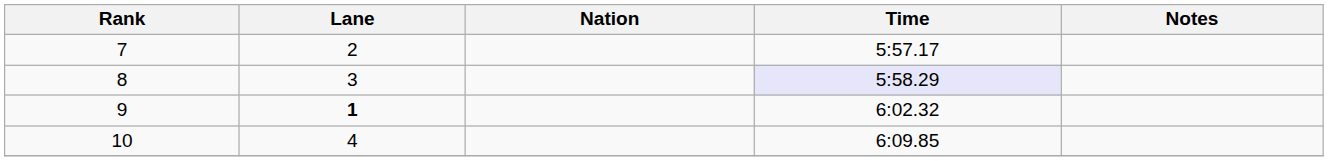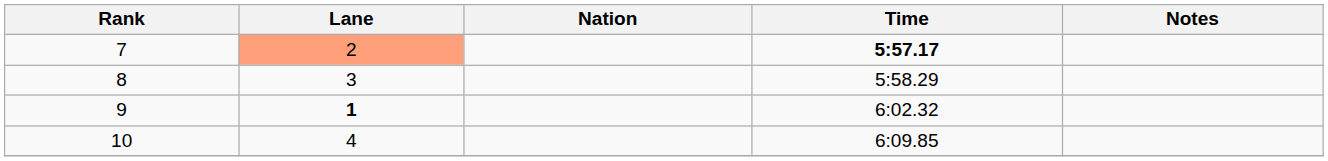(352, 49) no background -> (351, 49) lightsalmon background
(908, 49) normal -> (907, 49) bold
(908, 79) lavender background -> (907, 79) no background
